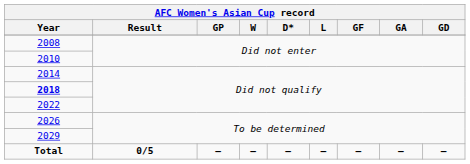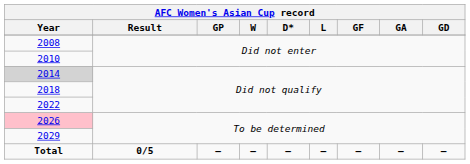(49, 74) no background -> (49, 74) lightgrey background
(49, 89) bold -> (49, 89) normal
(49, 120) no background -> (49, 120) pink background
